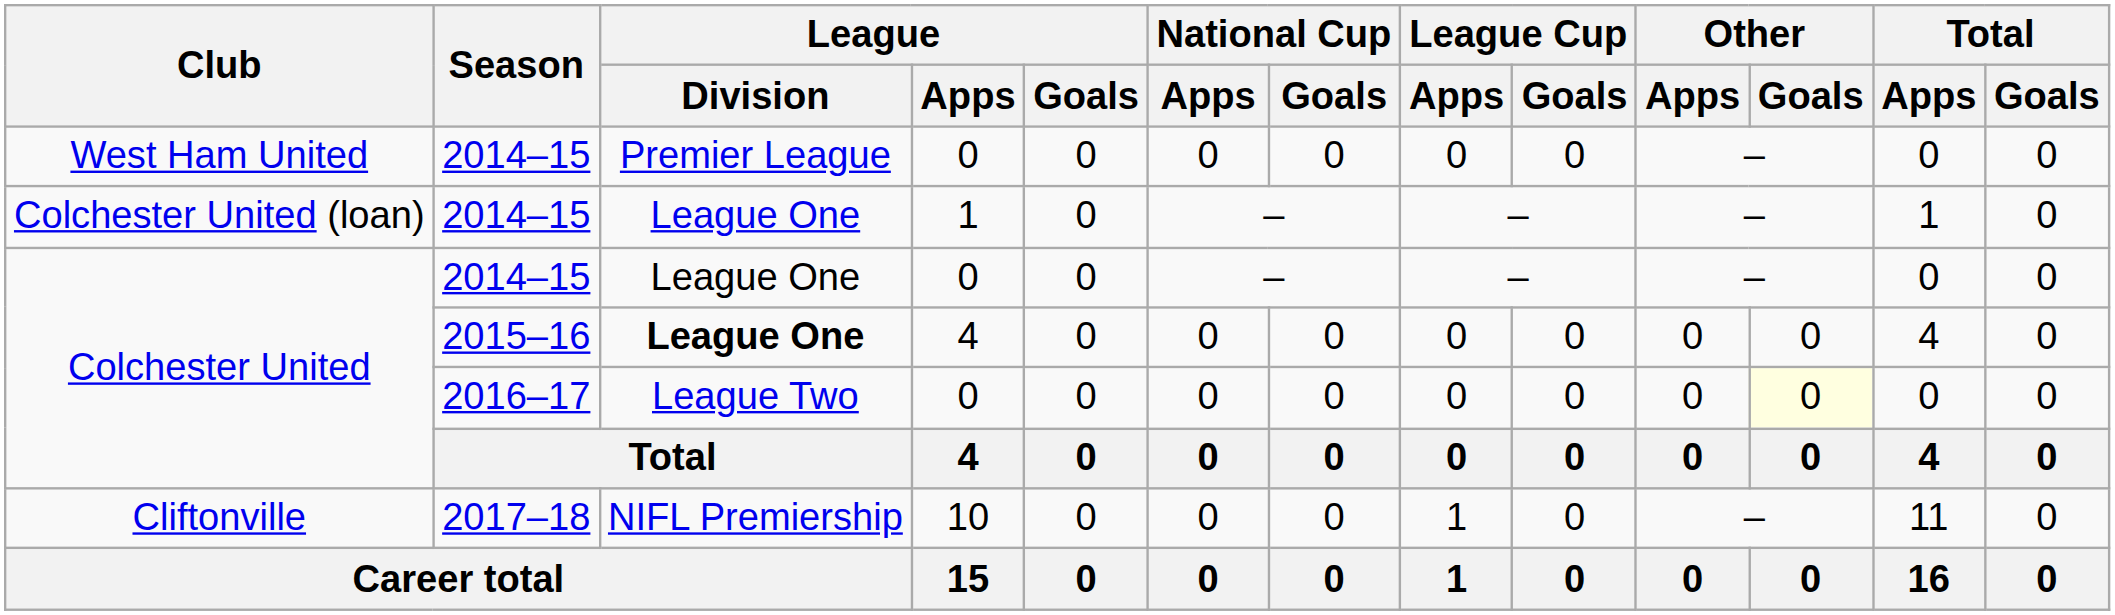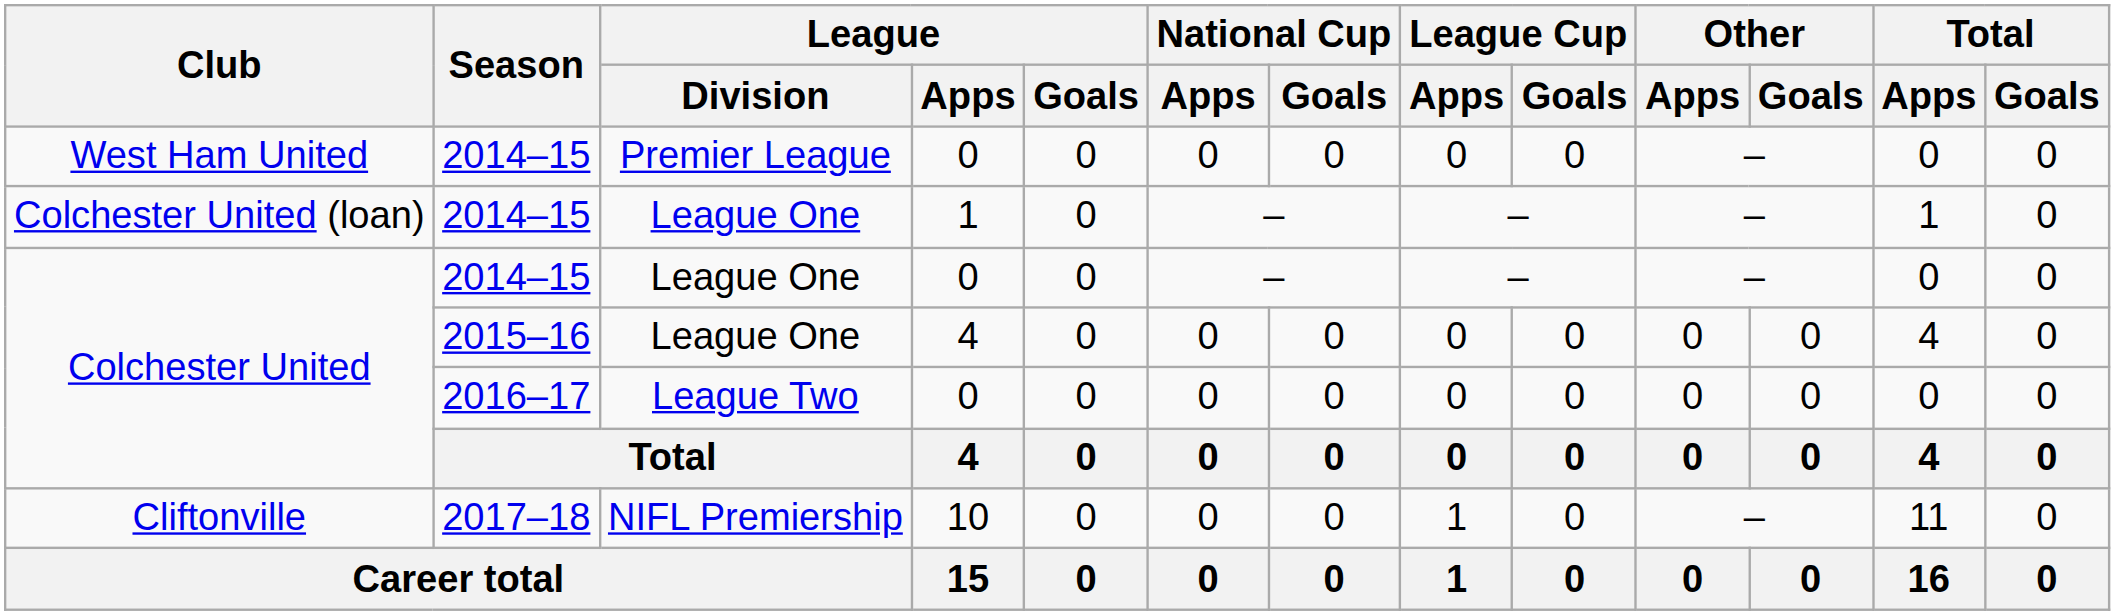(755, 336) bold -> (755, 336) normal
(1811, 397) lightyellow background -> (1811, 397) no background
